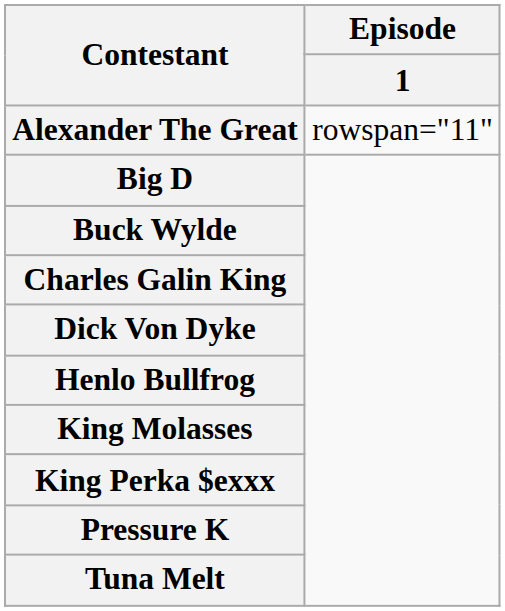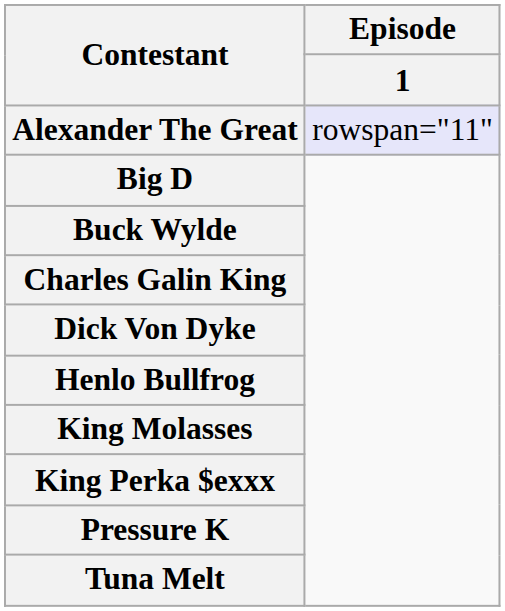(403, 129) no background -> (403, 129) lavender background
